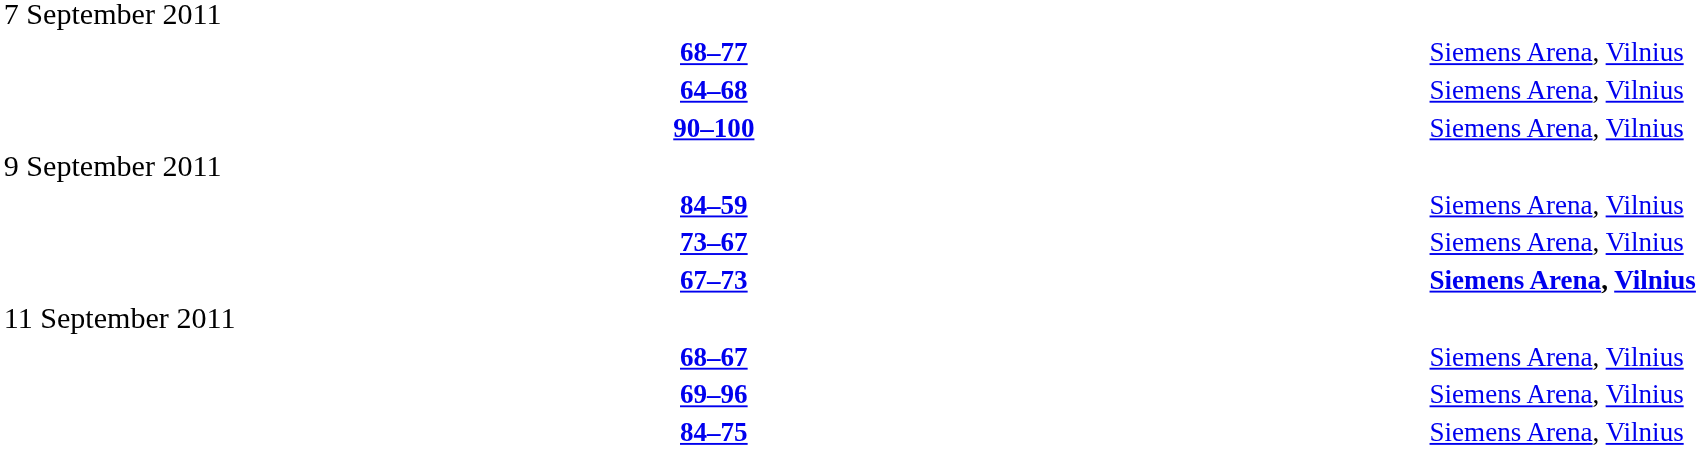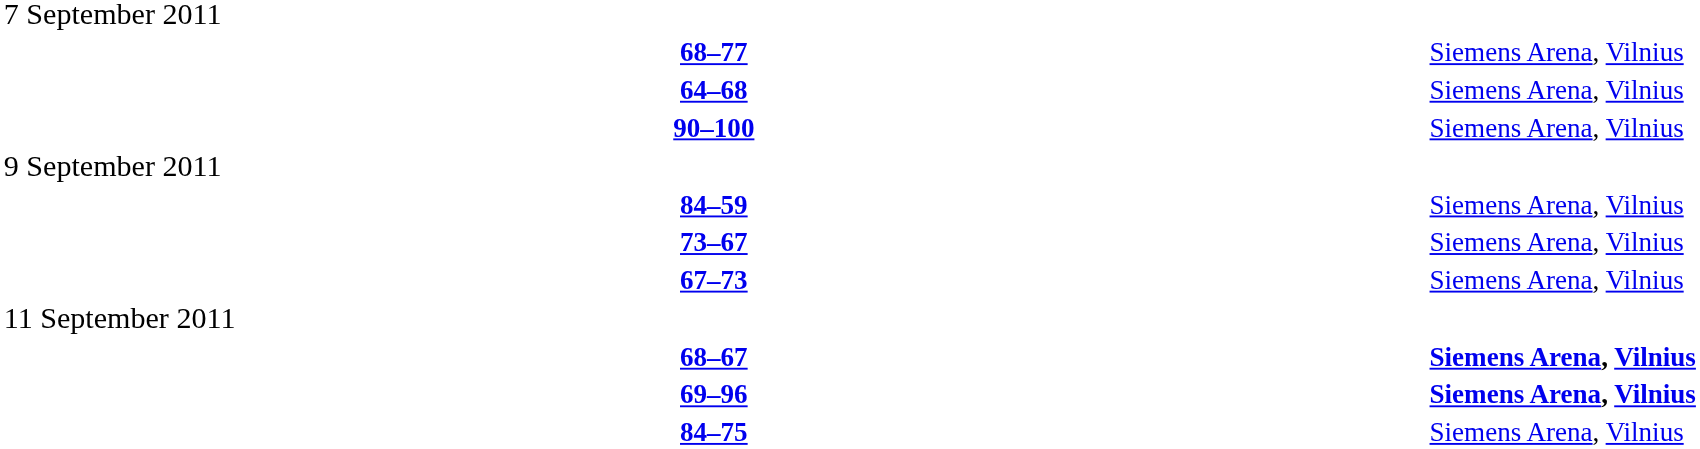(1563, 279) bold -> (1557, 279) normal
(1557, 356) normal -> (1563, 356) bold
(1557, 394) normal -> (1563, 394) bold
